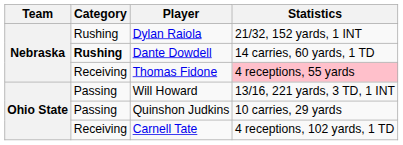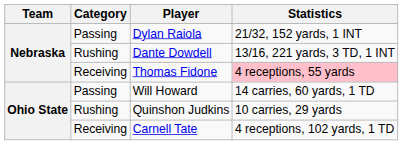(96, 33) Rushing -> (95, 33) Passing
(98, 52) bold -> (96, 52) normal
(305, 52) 14 carries, 60 yards, 1 TD -> (315, 52) 13/16, 221 yards, 3 TD, 1 INT
(315, 91) 13/16, 221 yards, 3 TD, 1 INT -> (305, 91) 14 carries, 60 yards, 1 TD
(95, 110) Passing -> (96, 110) Rushing
